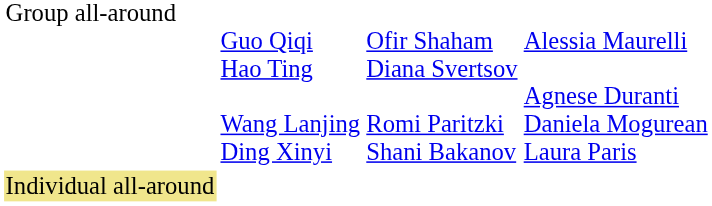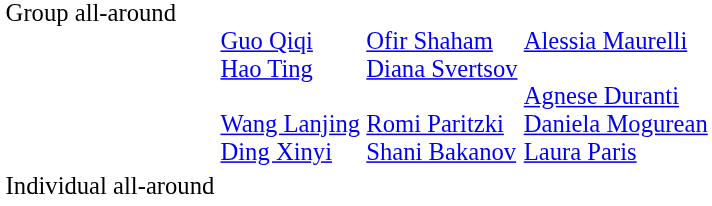(110, 185) khaki background -> (110, 185) no background
